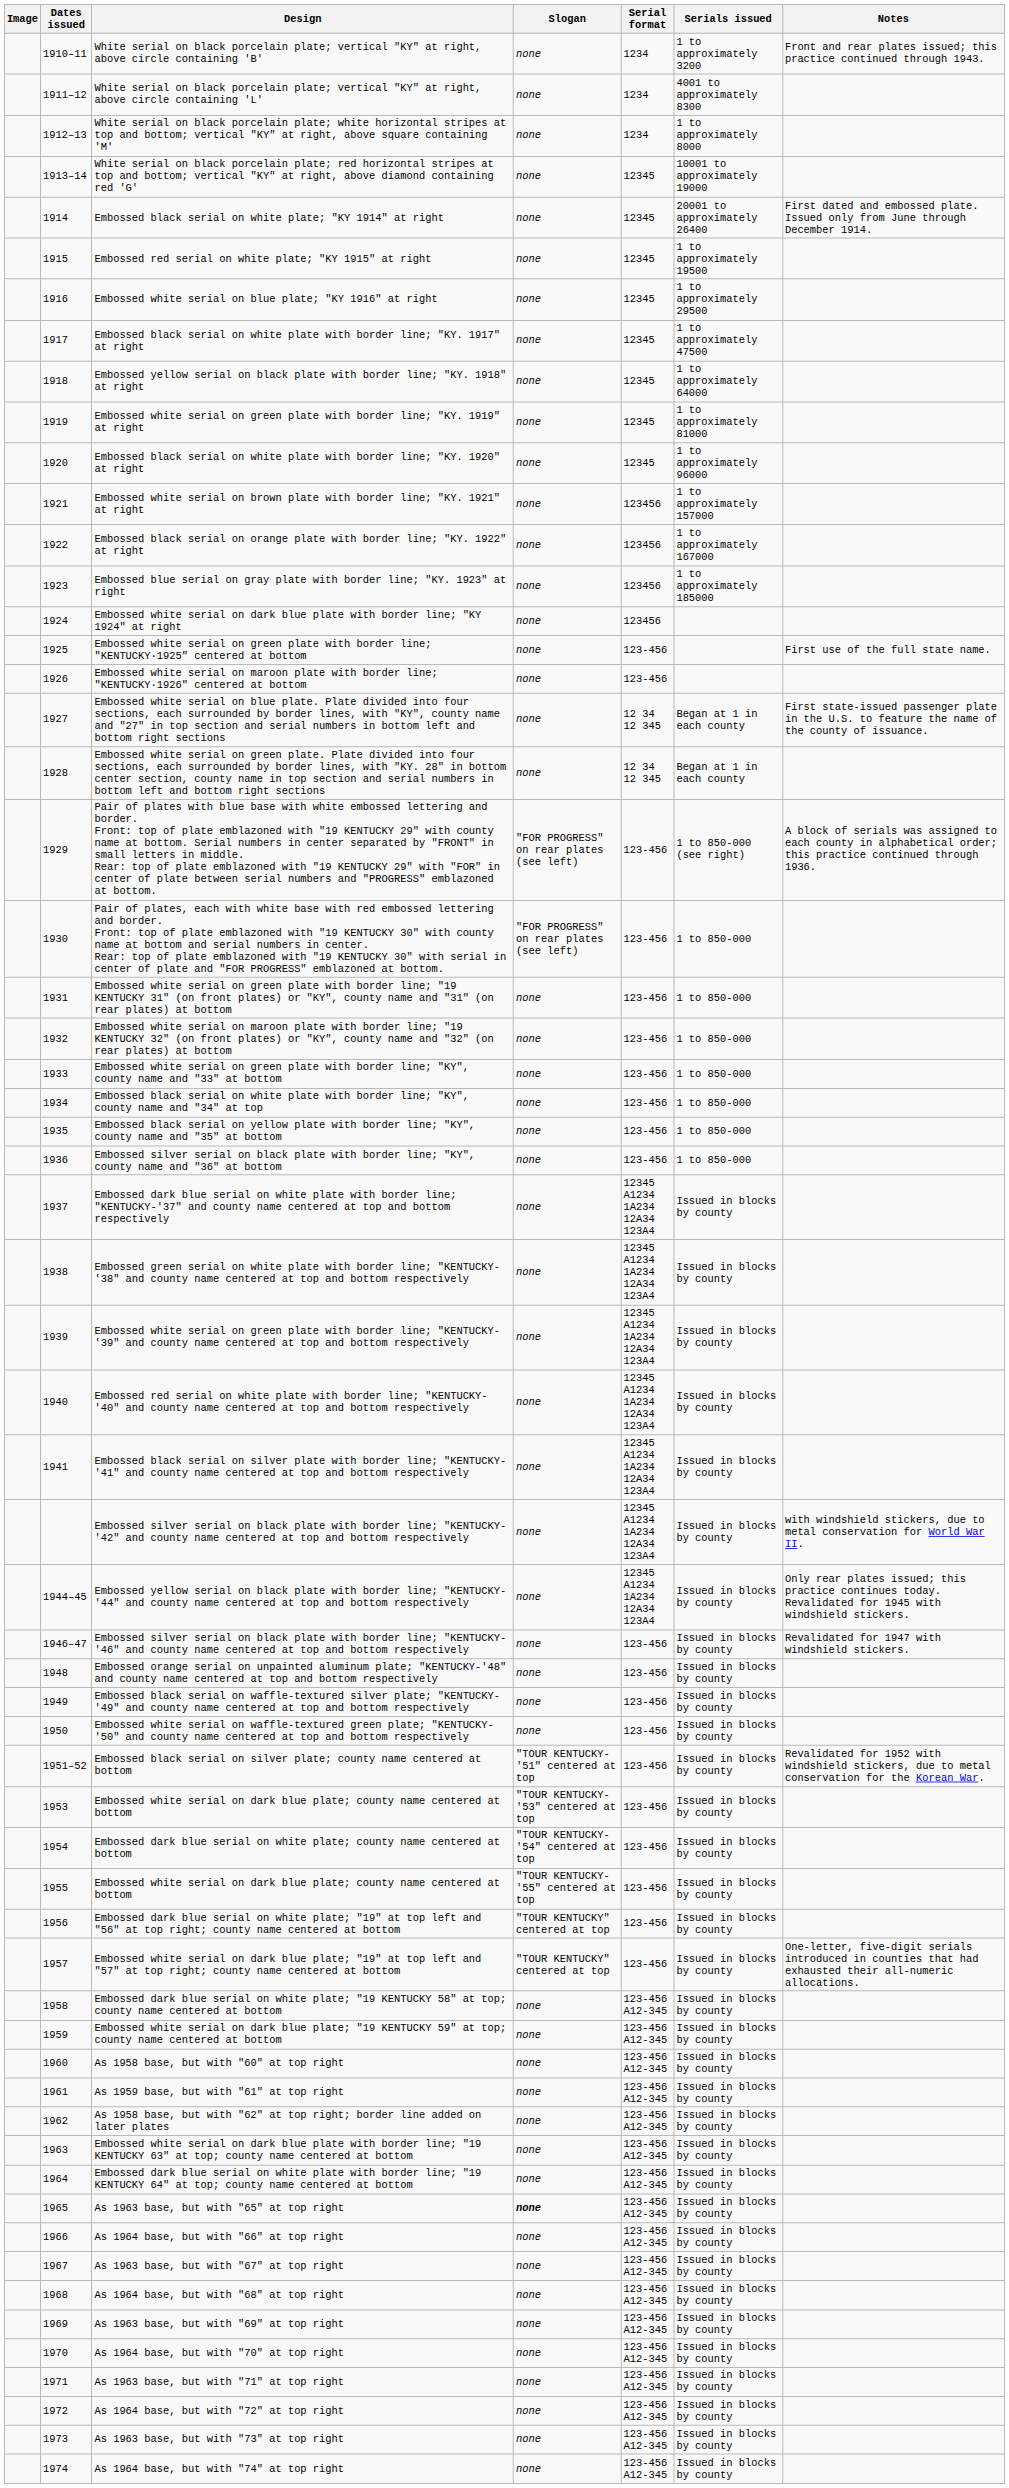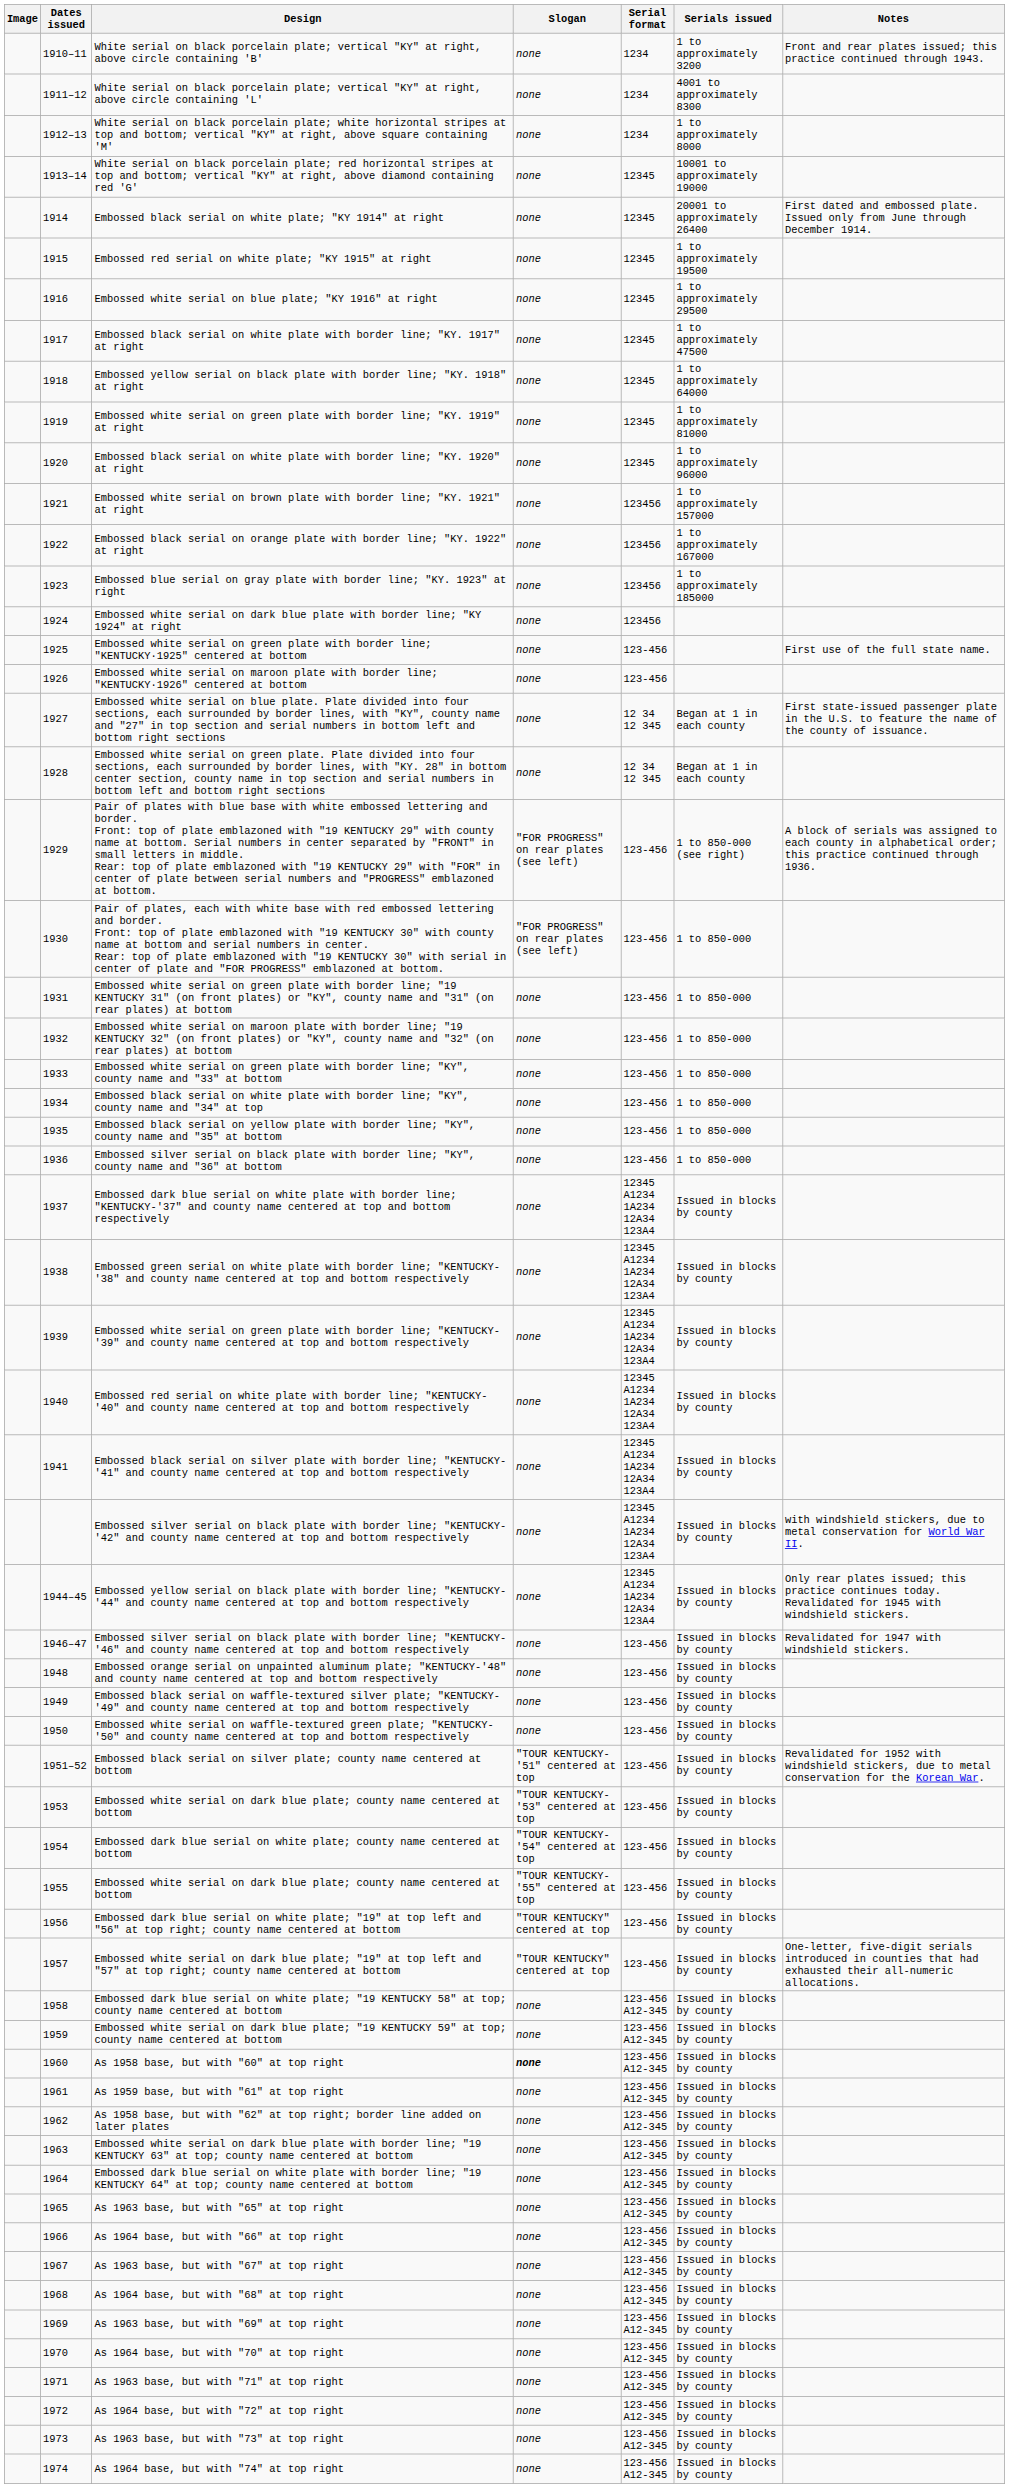(529, 2064) normal -> (529, 2064) bold
(529, 2208) bold -> (529, 2208) normal
